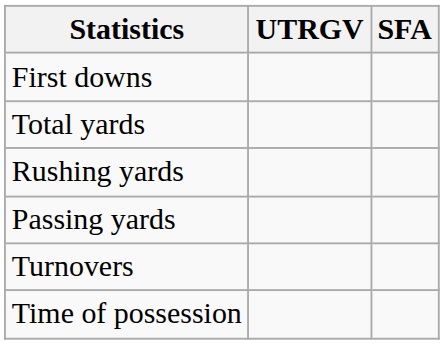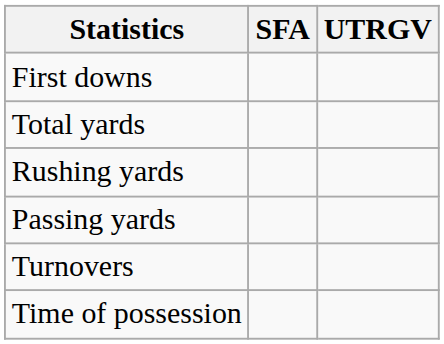columns swapped: (310, 29) <-> (405, 29)
